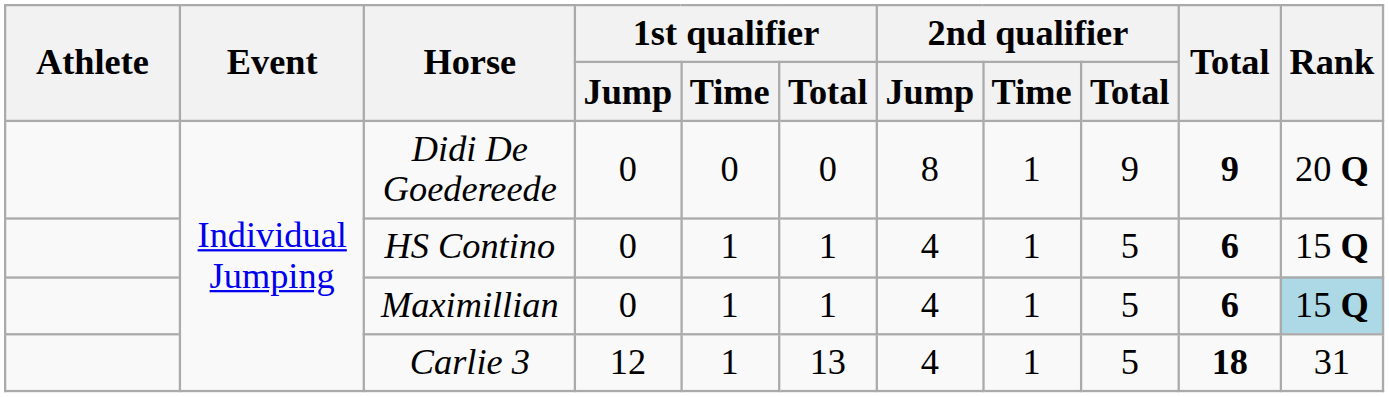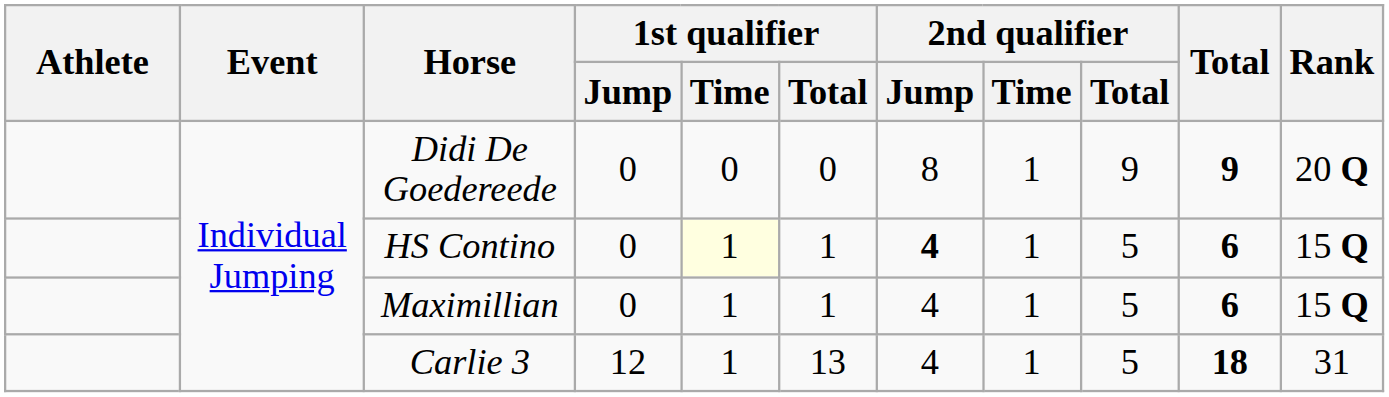(730, 246) no background -> (730, 246) lightyellow background
(930, 246) normal -> (930, 246) bold
(1332, 304) lightblue background -> (1332, 304) no background
